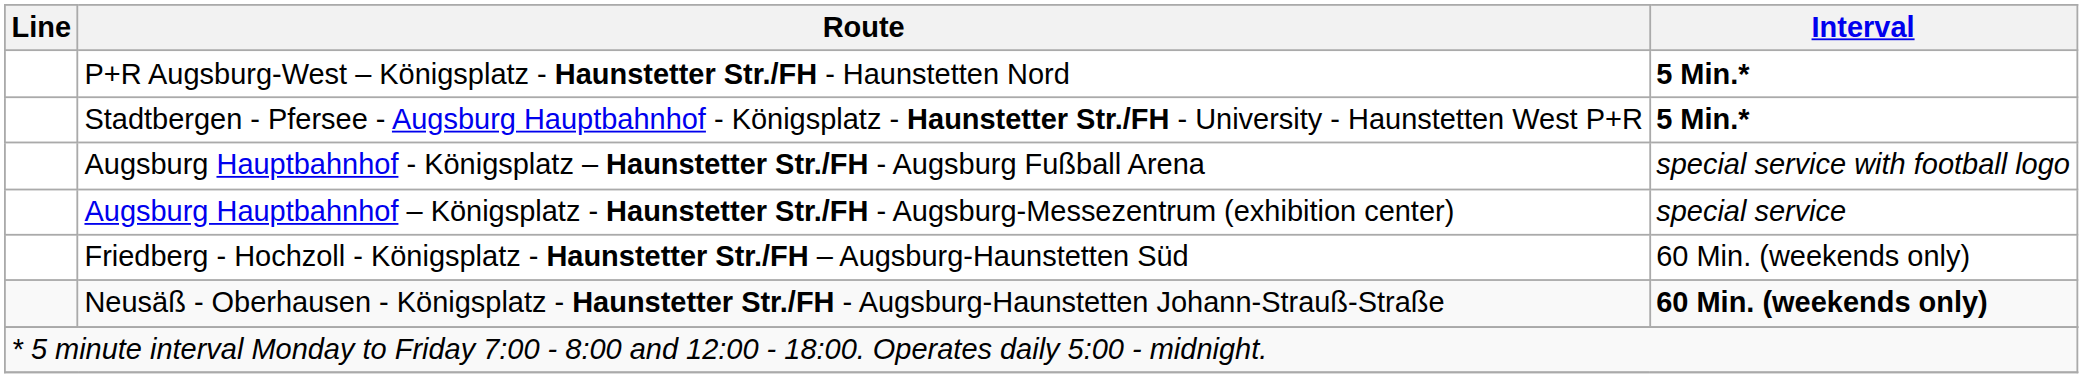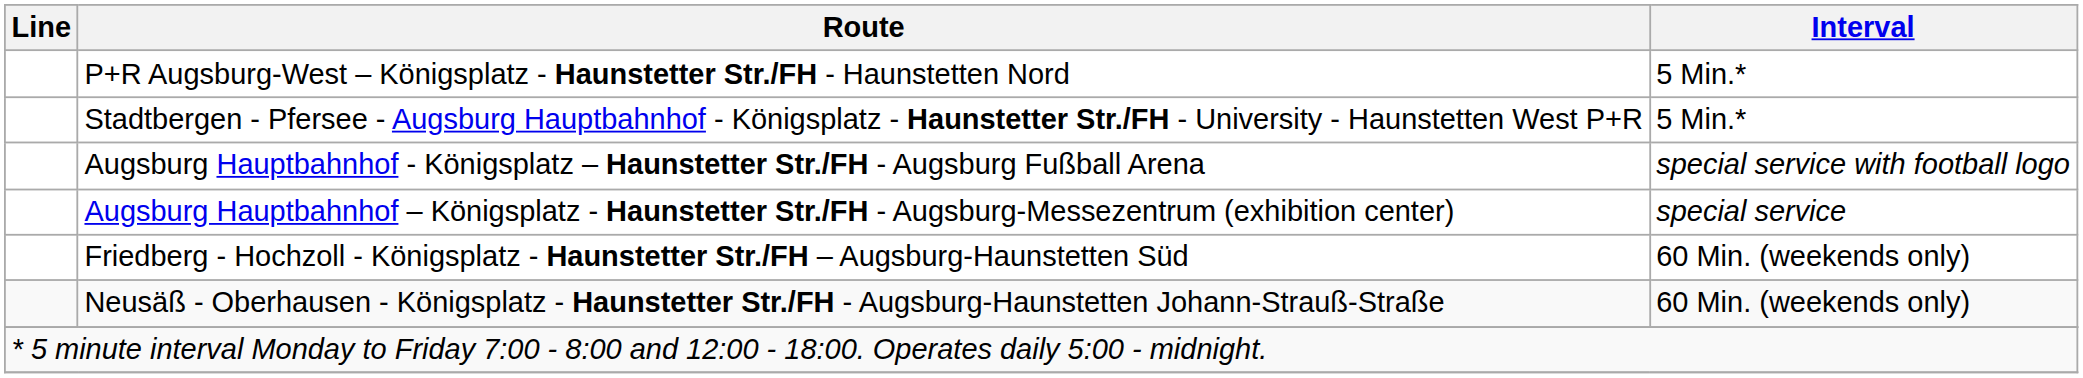(1703, 73) bold -> (1701, 73) normal
(1703, 119) bold -> (1701, 119) normal
(1822, 303) bold -> (1813, 303) normal
